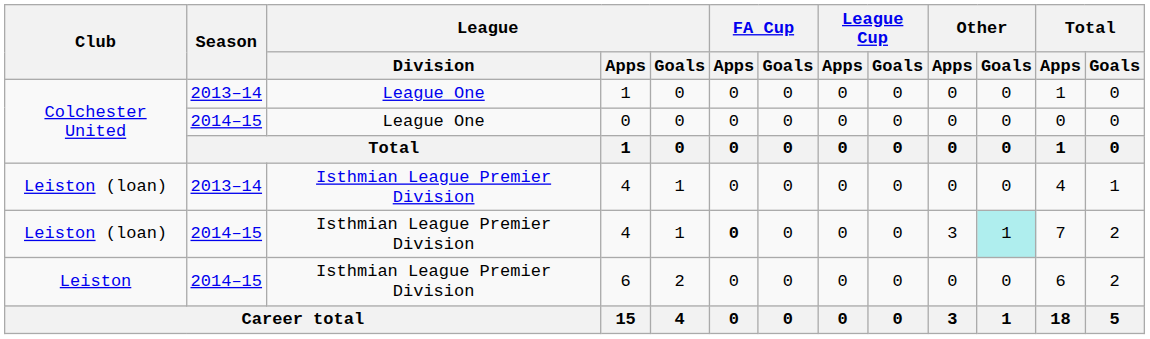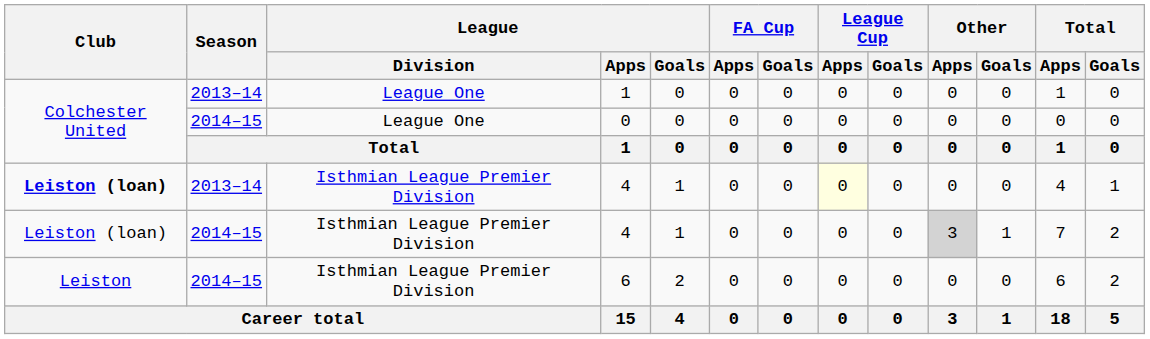(96, 187) normal -> (96, 187) bold
(843, 187) no background -> (843, 187) lightyellow background
(734, 234) bold -> (734, 234) normal
(952, 234) no background -> (952, 234) lightgrey background
(1006, 234) paleturquoise background -> (1006, 234) no background
